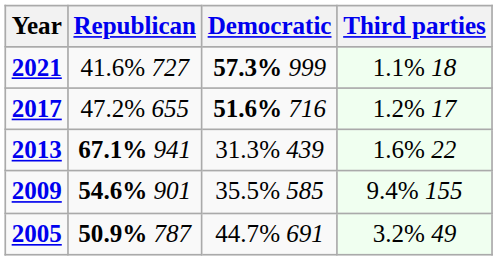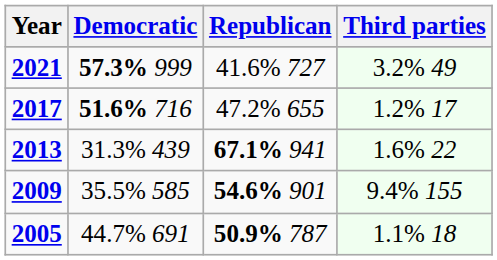columns swapped: (135, 26) <-> (270, 26)
(415, 67) 1.1% 18 -> (415, 67) 3.2% 49
(415, 233) 3.2% 49 -> (415, 233) 1.1% 18
